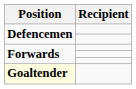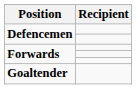(37, 73) lightyellow background -> (37, 73) no background
